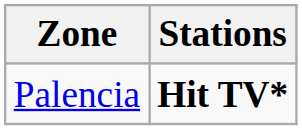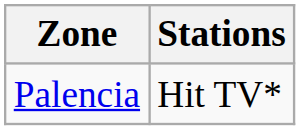(223, 93) bold -> (220, 93) normal
